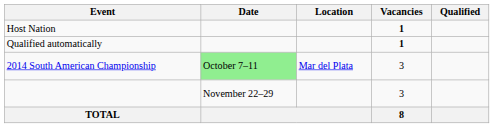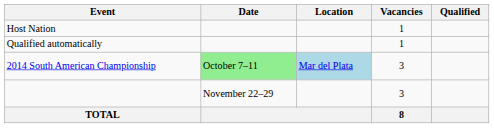(401, 28) bold -> (401, 28) normal
(401, 44) bold -> (401, 44) normal
(326, 66) no background -> (326, 66) lightblue background
